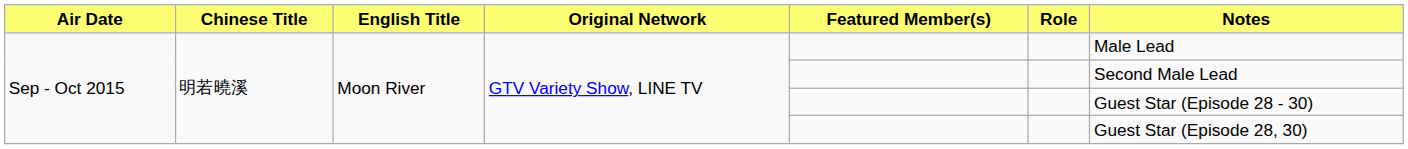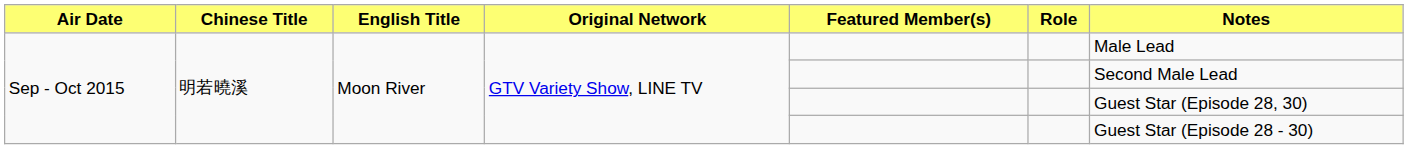(1204, 102) Guest Star (Episode 28 - 30) -> (1201, 102) Guest Star (Episode 28, 30)
(1201, 130) Guest Star (Episode 28, 30) -> (1204, 130) Guest Star (Episode 28 - 30)
